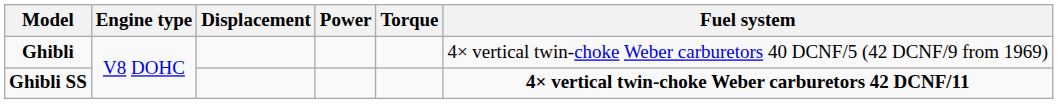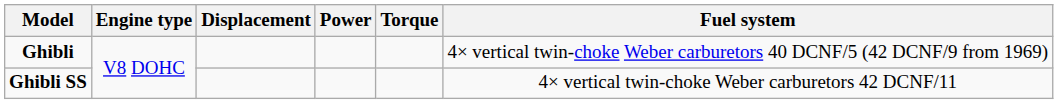(748, 83) bold -> (748, 83) normal
